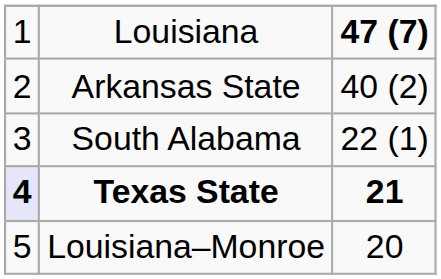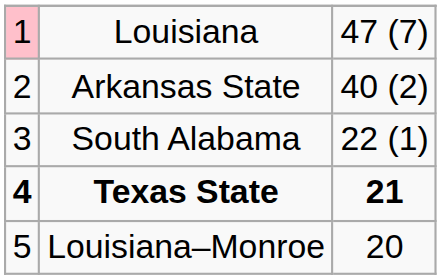(22, 32) no background -> (22, 32) pink background
(385, 32) bold -> (385, 32) normal
(22, 192) lavender background -> (22, 192) no background
